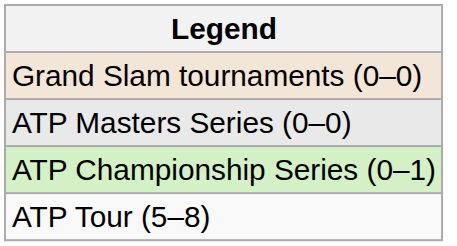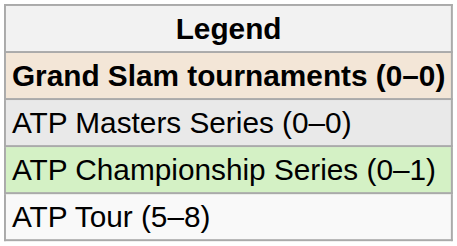(217, 76) normal -> (229, 76) bold
